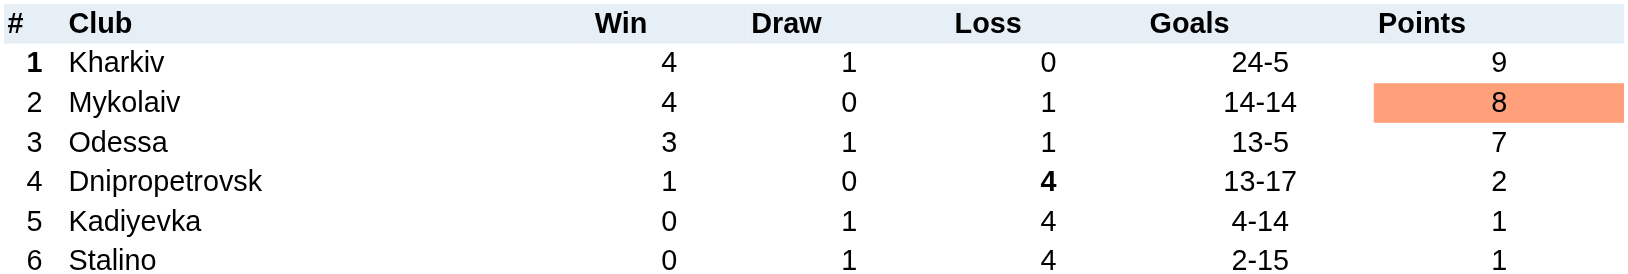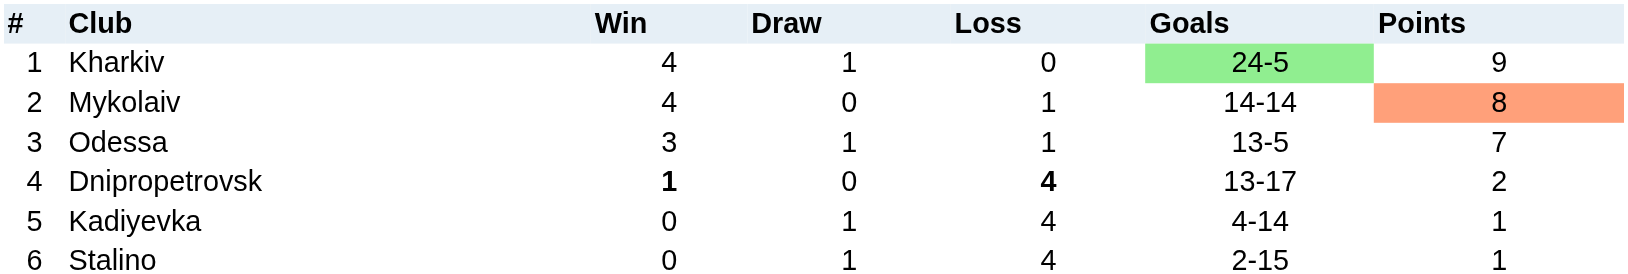(34, 62) bold -> (34, 62) normal
(1260, 62) no background -> (1260, 62) lightgreen background
(669, 181) normal -> (669, 181) bold
